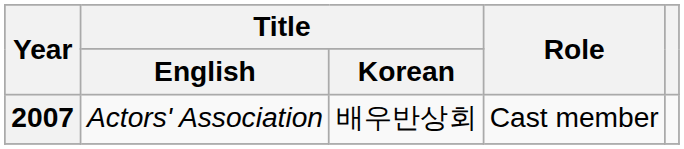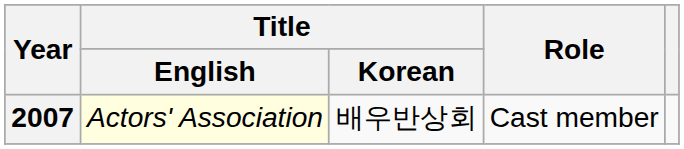(205, 118) no background -> (205, 118) lightyellow background
